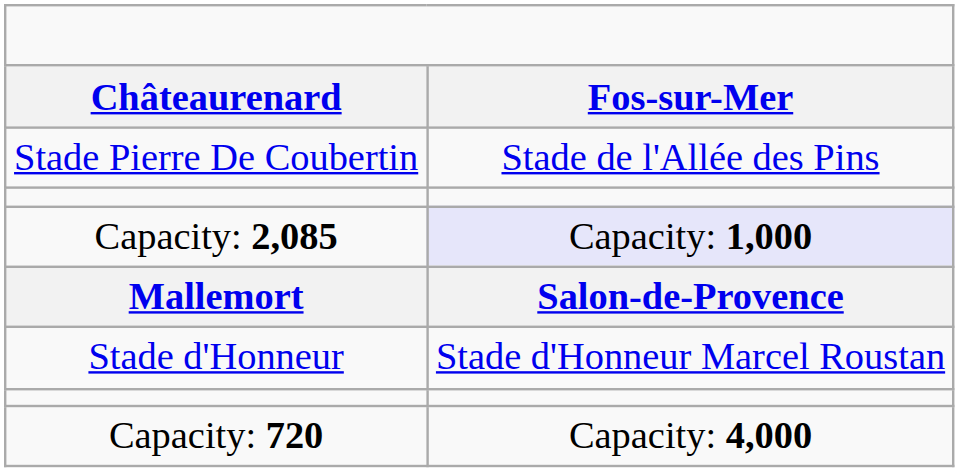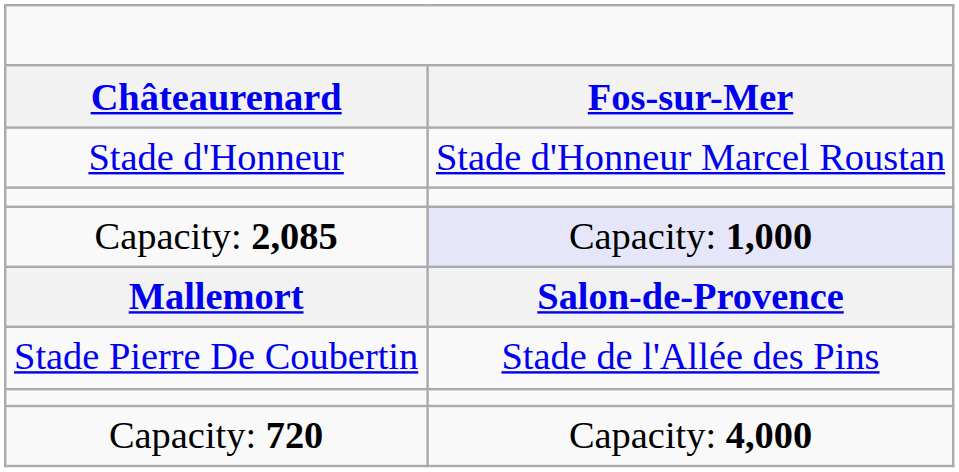(216, 156) Stade Pierre De Coubertin -> (216, 156) Stade d'Honneur
(691, 156) Stade de l'Allée des Pins -> (691, 156) Stade d'Honneur Marcel Roustan
(216, 357) Stade d'Honneur -> (216, 357) Stade Pierre De Coubertin
(691, 357) Stade d'Honneur Marcel Roustan -> (691, 357) Stade de l'Allée des Pins
